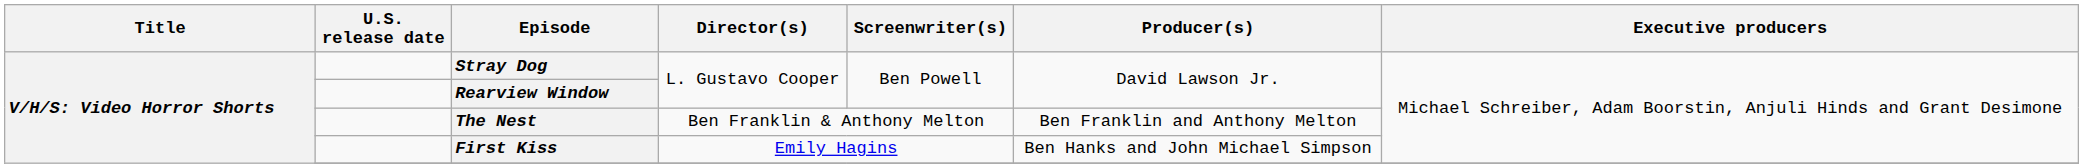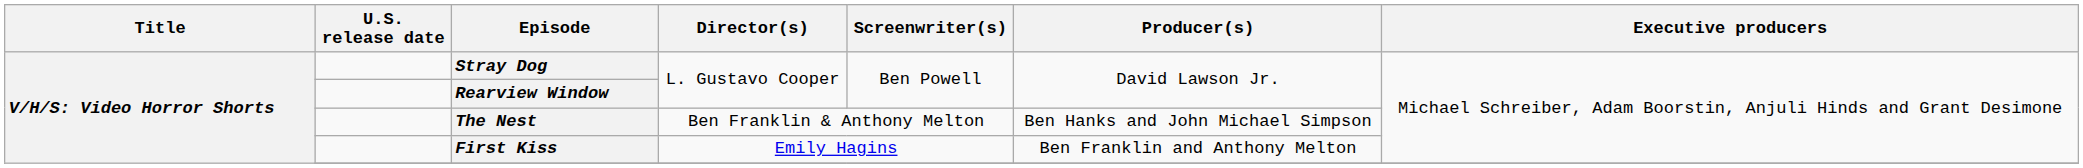(1198, 121) Ben Franklin and Anthony Melton -> (1198, 121) Ben Hanks and John Michael Simpson
(1198, 149) Ben Hanks and John Michael Simpson -> (1198, 149) Ben Franklin and Anthony Melton
